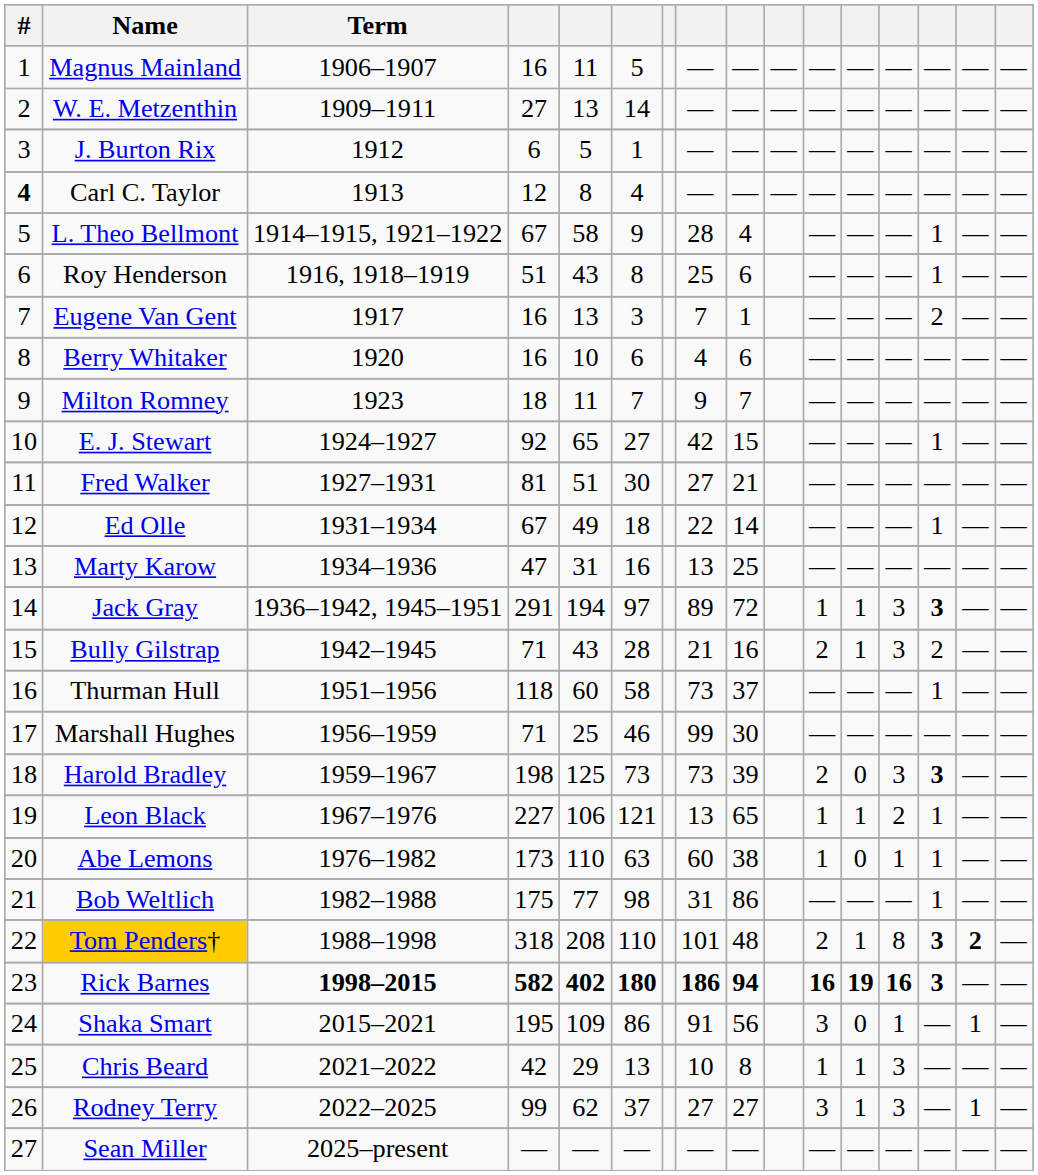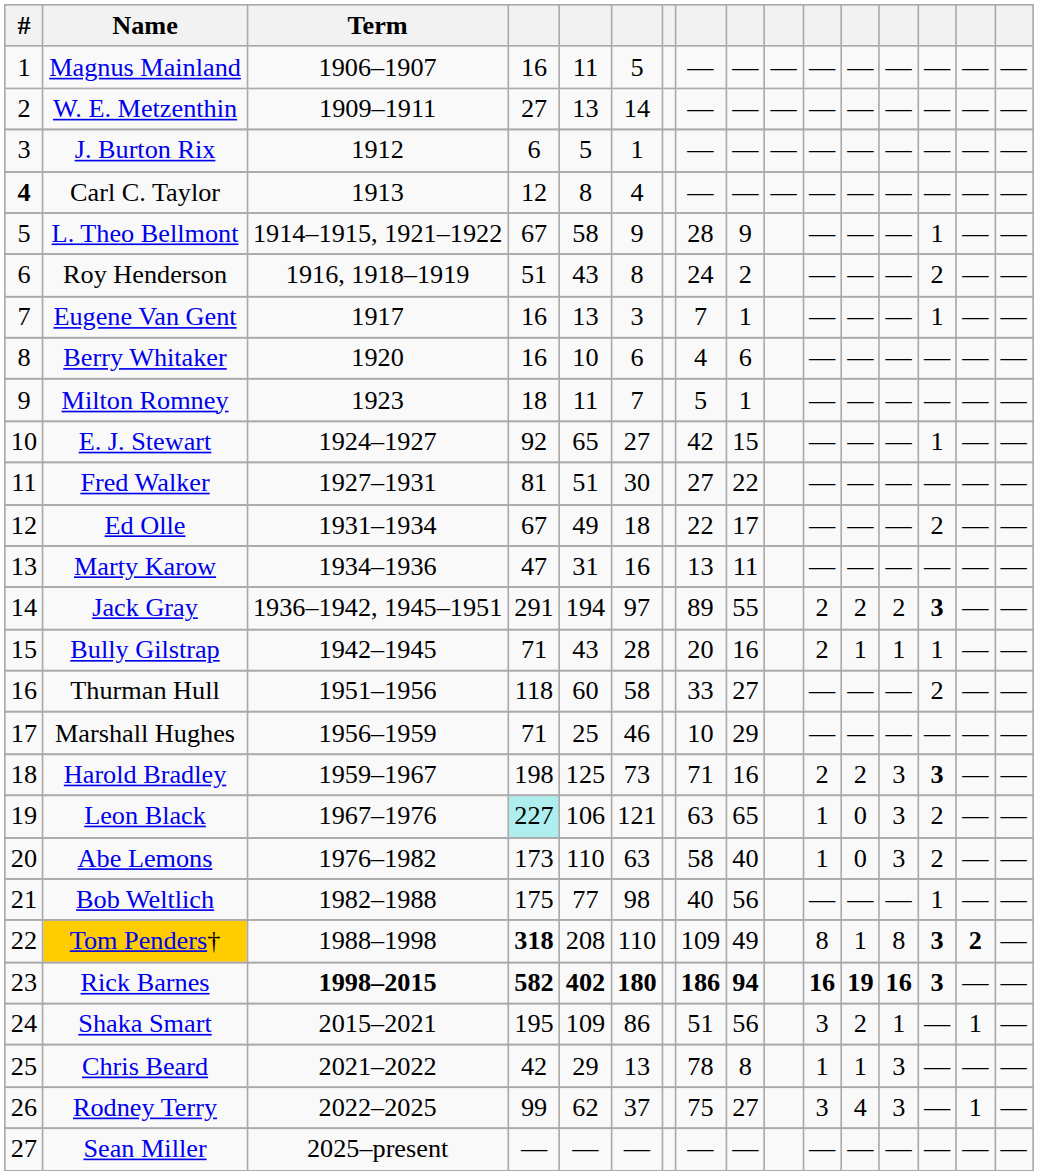(745, 233) 4 -> (745, 233) 9
(700, 274) 25 -> (700, 274) 24
(745, 274) 6 -> (745, 274) 2
(937, 274) 1 -> (937, 274) 2
(937, 316) 2 -> (937, 316) 1
(700, 399) 9 -> (700, 399) 5
(745, 399) 7 -> (745, 399) 1
(745, 483) 21 -> (745, 483) 22
(745, 524) 14 -> (745, 524) 17
(937, 524) 1 -> (937, 524) 2
(745, 566) 25 -> (745, 566) 11
(745, 607) 72 -> (745, 607) 55
(822, 607) 1 -> (822, 607) 2
(860, 607) 1 -> (860, 607) 2
(899, 607) 3 -> (899, 607) 2
(700, 649) 21 -> (700, 649) 20
(899, 649) 3 -> (899, 649) 1
(937, 649) 2 -> (937, 649) 1
(700, 691) 73 -> (700, 691) 33
(745, 691) 37 -> (745, 691) 27
(937, 691) 1 -> (937, 691) 2
(700, 732) 99 -> (700, 732) 10
(745, 732) 30 -> (745, 732) 29
(700, 774) 73 -> (700, 774) 71
(745, 774) 39 -> (745, 774) 16
(860, 774) 0 -> (860, 774) 2
(534, 815) no background -> (534, 815) paleturquoise background
(700, 815) 13 -> (700, 815) 63
(860, 815) 1 -> (860, 815) 0
(899, 815) 2 -> (899, 815) 3
(937, 815) 1 -> (937, 815) 2
(700, 857) 60 -> (700, 857) 58
(745, 857) 38 -> (745, 857) 40
(899, 857) 1 -> (899, 857) 3
(937, 857) 1 -> (937, 857) 2
(700, 899) 31 -> (700, 899) 40
(745, 899) 86 -> (745, 899) 56
(534, 940) normal -> (534, 940) bold
(700, 940) 101 -> (700, 940) 109
(745, 940) 48 -> (745, 940) 49
(822, 940) 2 -> (822, 940) 8
(700, 1024) 91 -> (700, 1024) 51
(860, 1024) 0 -> (860, 1024) 2
(700, 1065) 10 -> (700, 1065) 78
(700, 1107) 27 -> (700, 1107) 75
(860, 1107) 1 -> (860, 1107) 4
